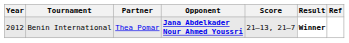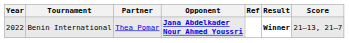columns swapped: (271, 10) <-> (336, 10)
(15, 27) 2012 -> (15, 27) 2022
